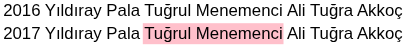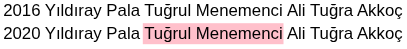(22, 33) 2017 -> (22, 33) 2020
